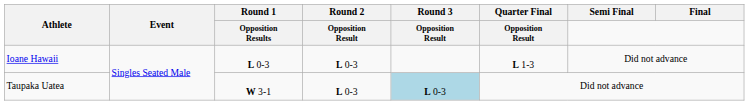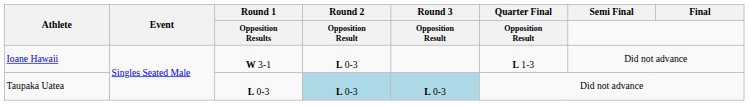(259, 65) L 0-3 -> (259, 65) W 3-1
(259, 92) W 3-1 -> (259, 92) L 0-3
(347, 92) no background -> (347, 92) lightblue background
